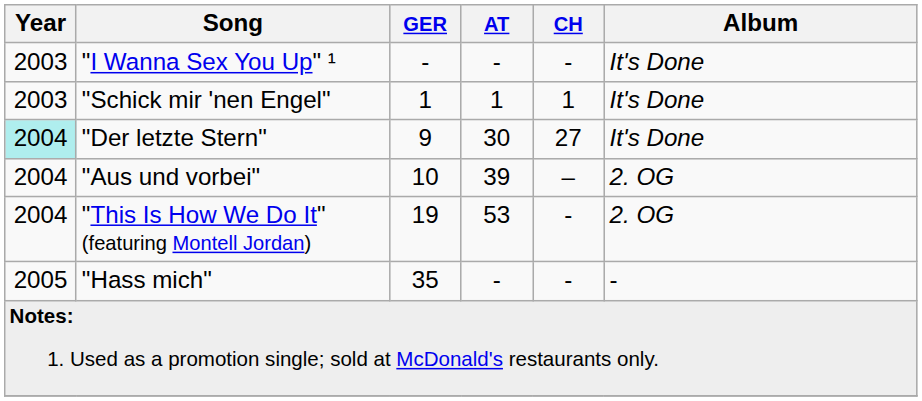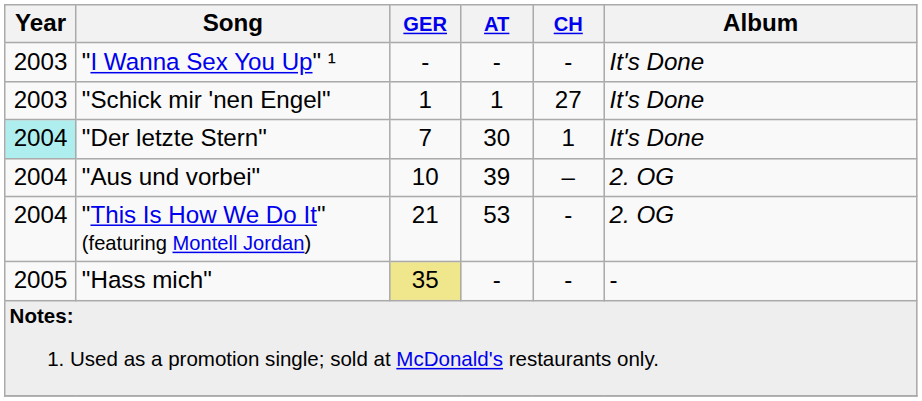(568, 100) 1 -> (568, 100) 27
(425, 138) 9 -> (425, 138) 7
(568, 138) 27 -> (568, 138) 1
(425, 215) 19 -> (425, 215) 21
(425, 280) no background -> (425, 280) khaki background
